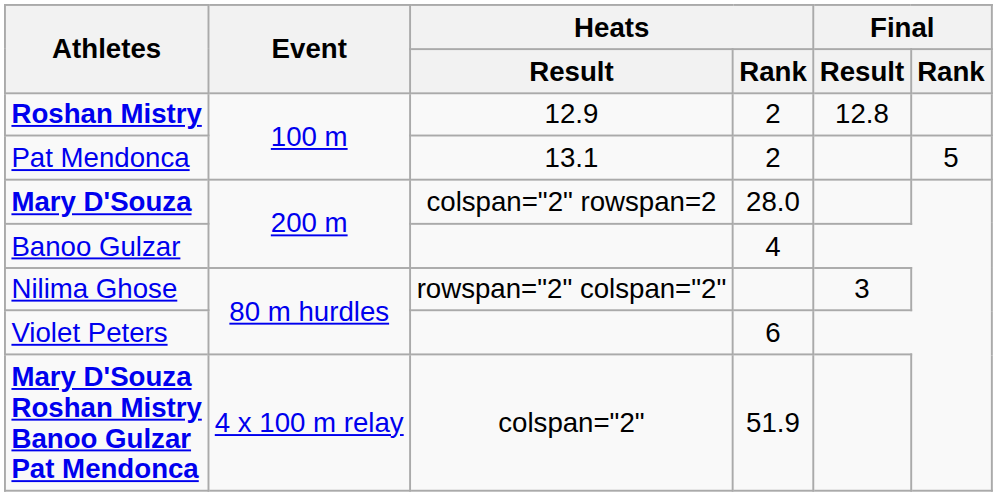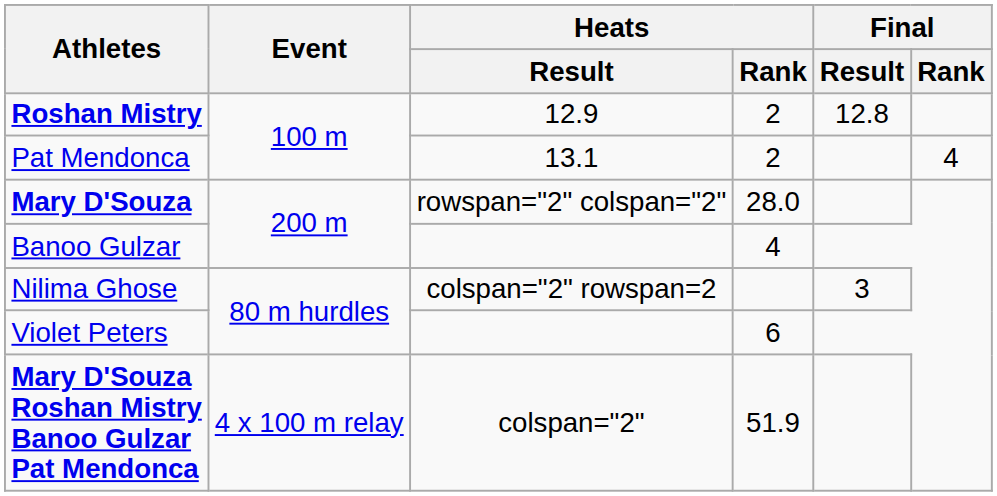(951, 158) 5 -> (951, 158) 4
(571, 202) colspan="2" rowspan=2 -> (571, 202) rowspan="2" colspan="2"
(571, 289) rowspan="2" colspan="2" -> (571, 289) colspan="2" rowspan=2
